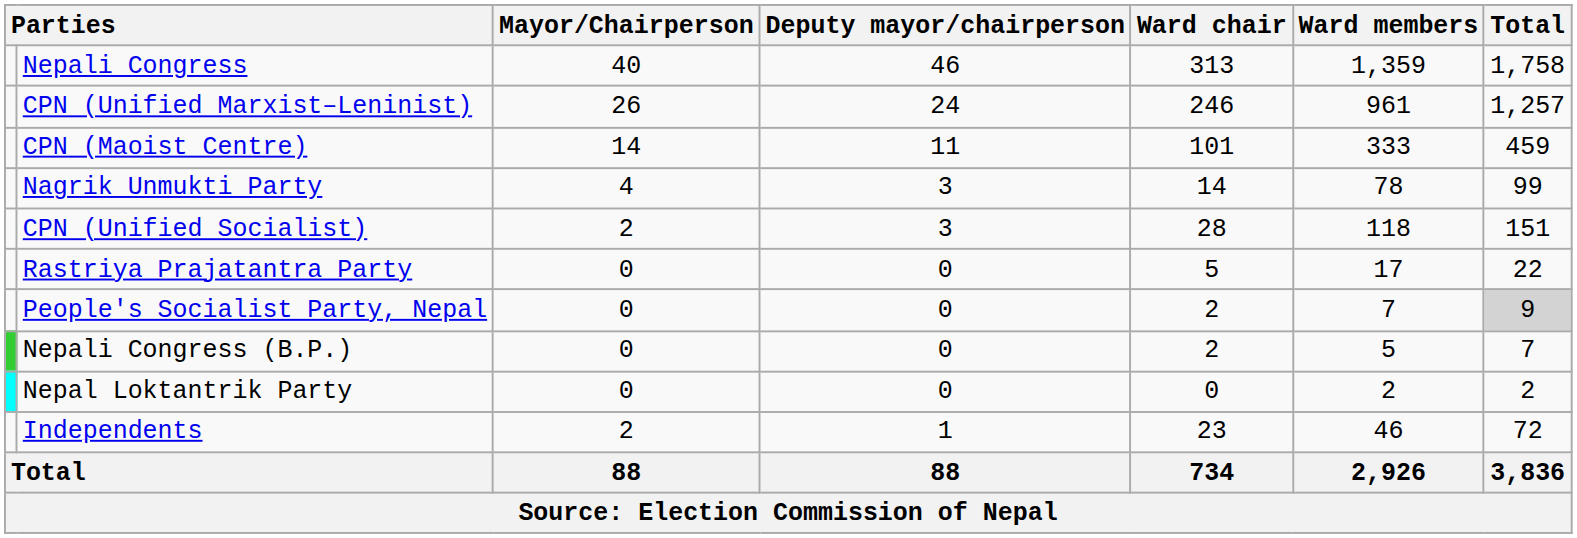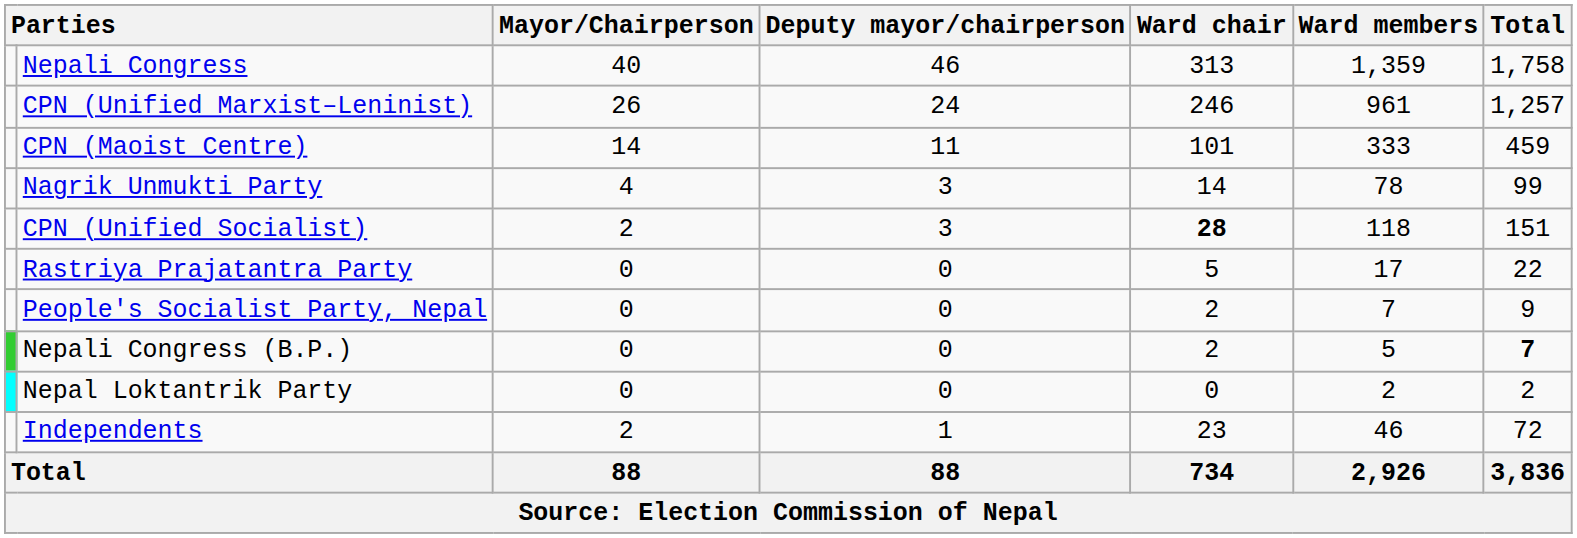(1212, 229) normal -> (1212, 229) bold
(1528, 310) lightgrey background -> (1528, 310) no background
(1528, 351) normal -> (1528, 351) bold
